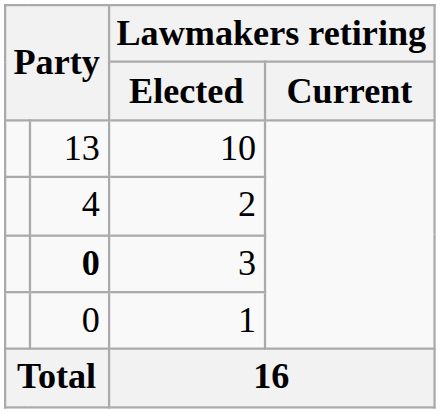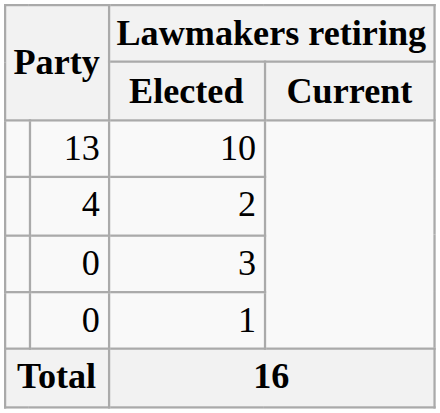(91, 262) bold -> (91, 262) normal
